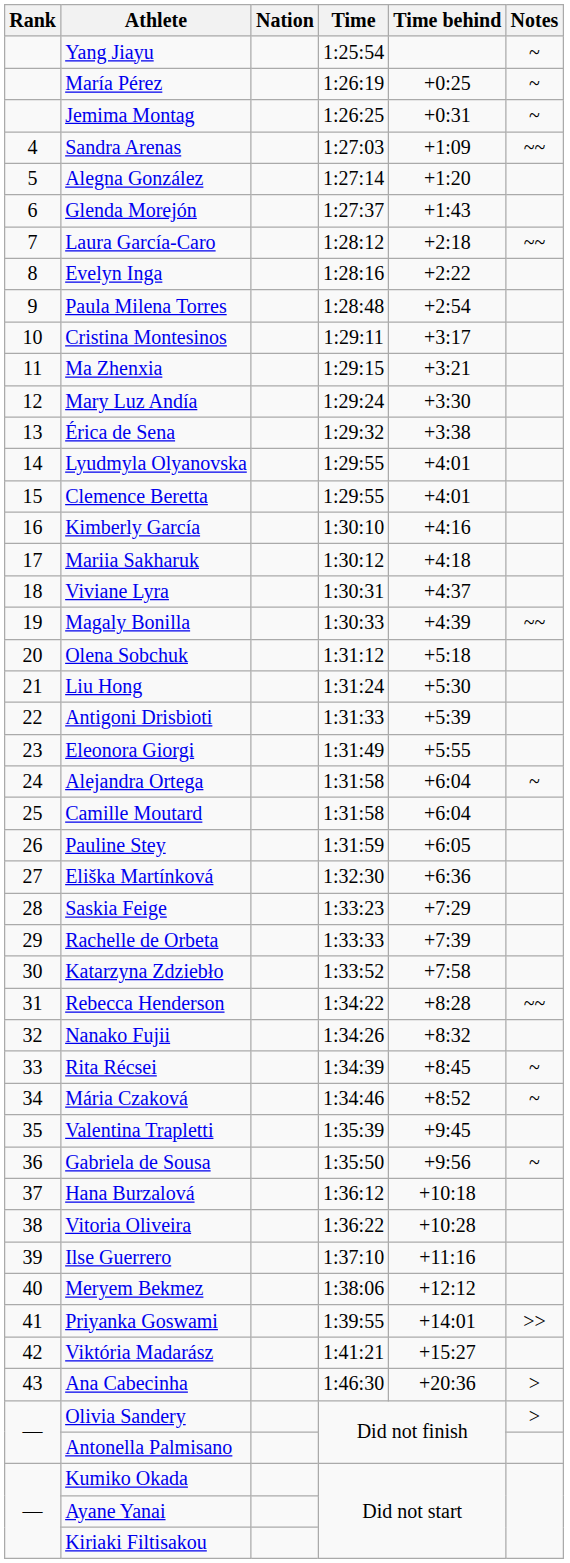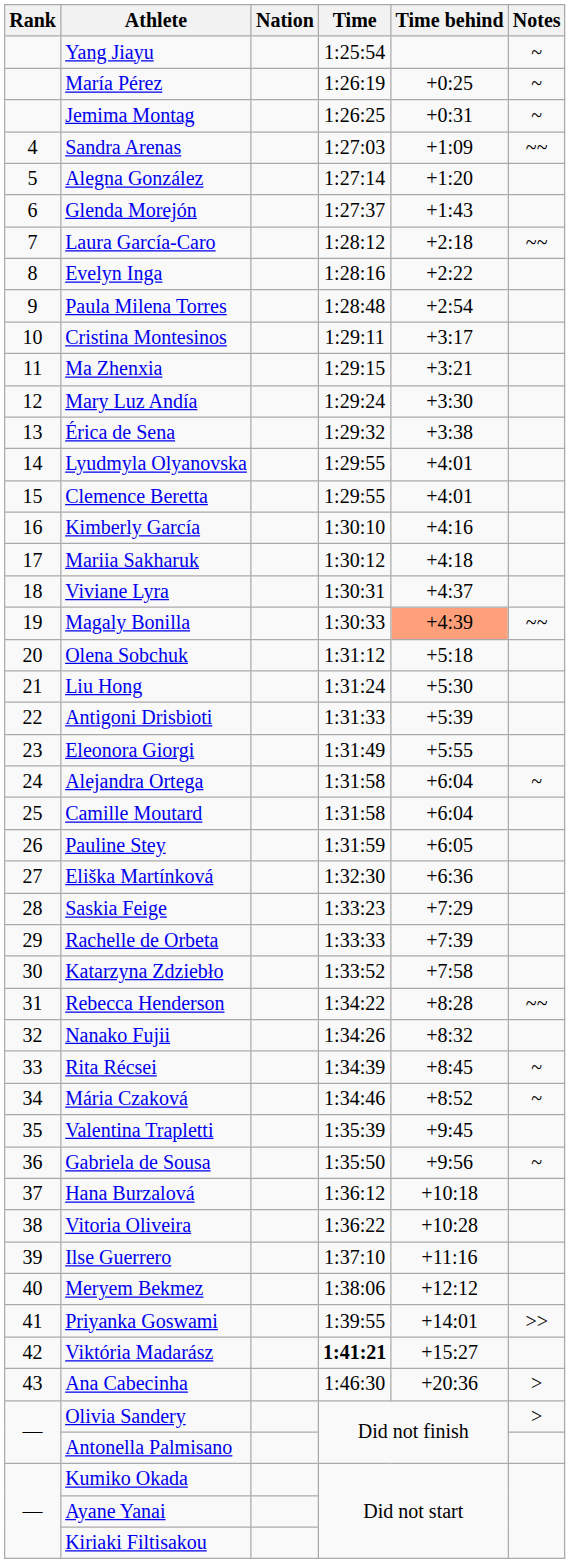(447, 623) no background -> (450, 623) lightsalmon background
(354, 1352) normal -> (355, 1352) bold
